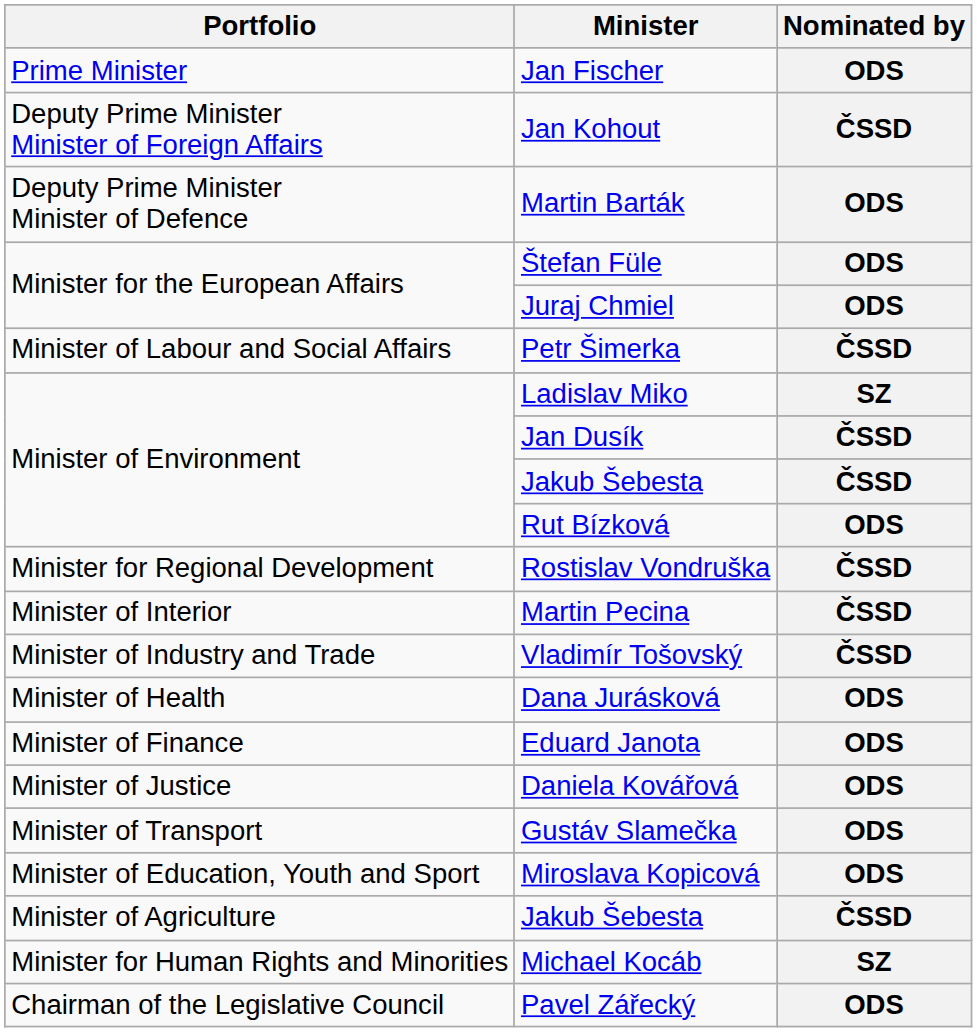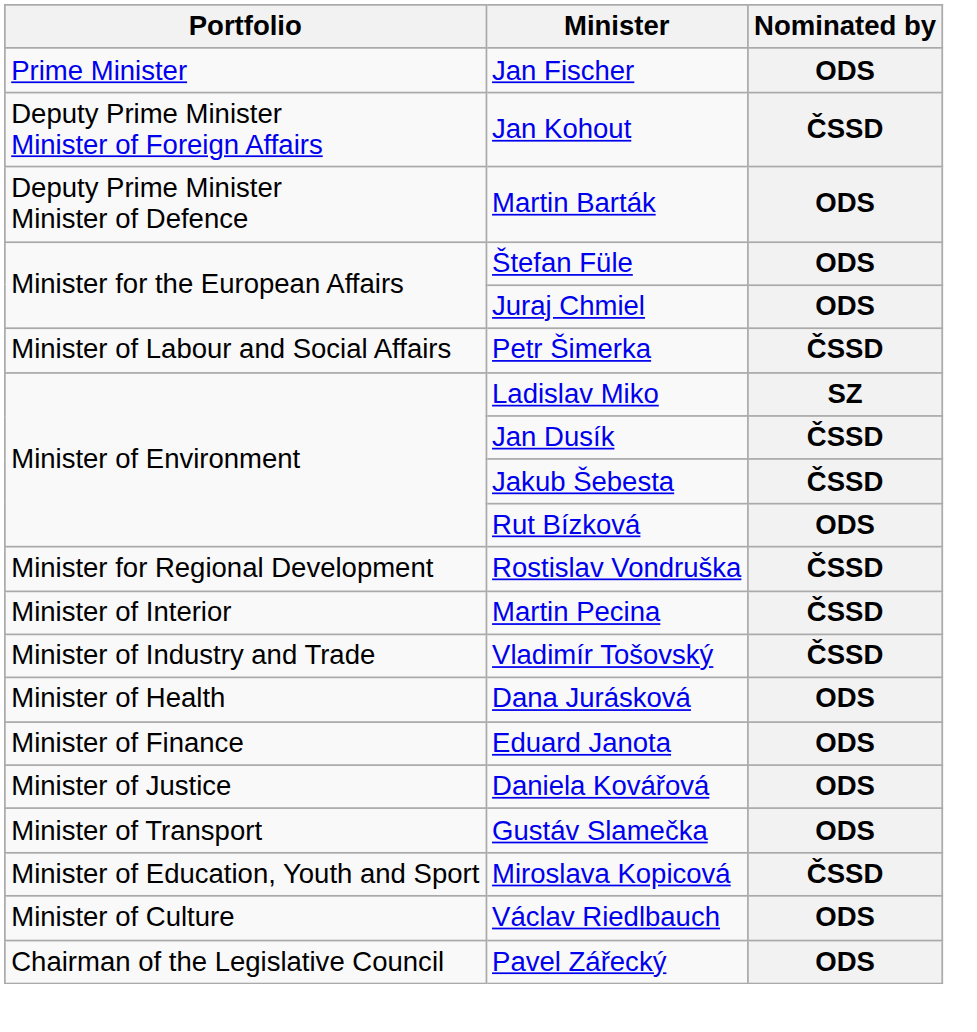(874, 873) ODS -> (845, 873) ČSSD
+ row: (123, 917)
- row: (144, 917)
- row: (260, 961)
